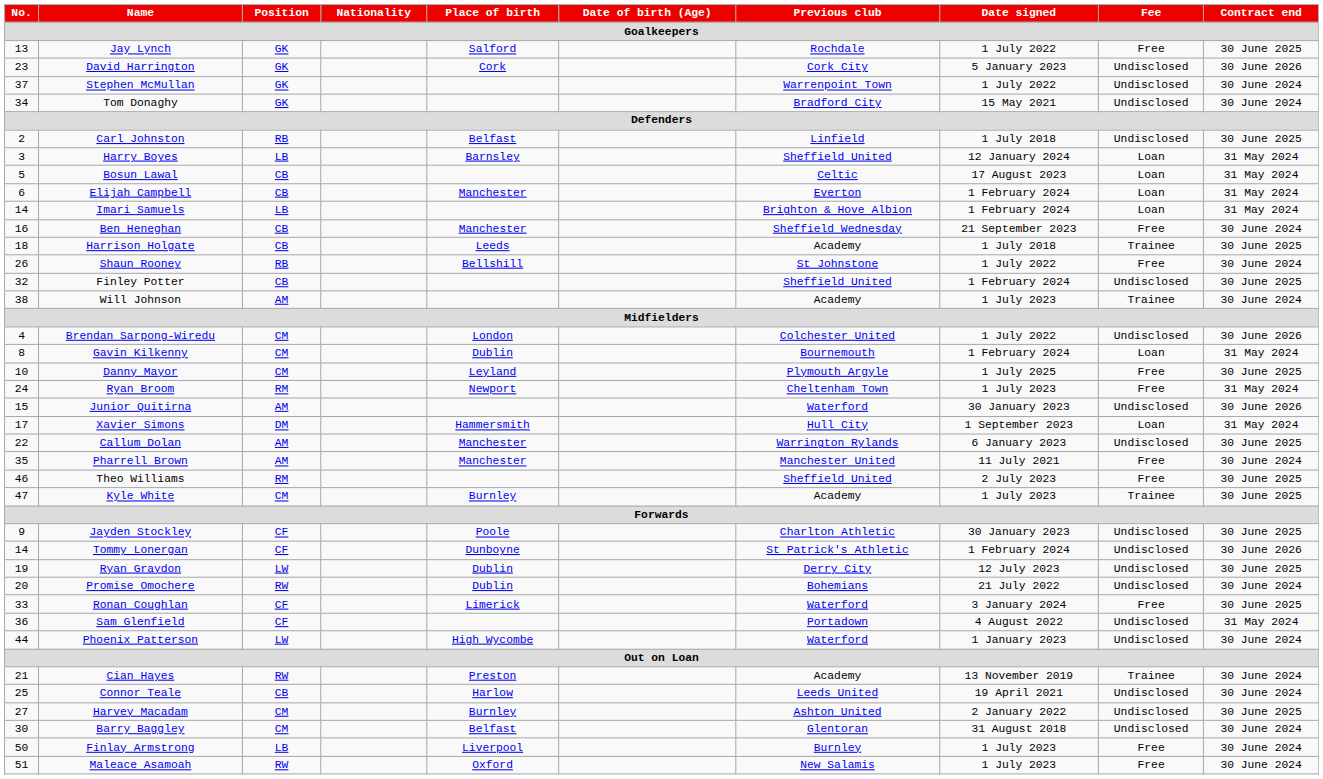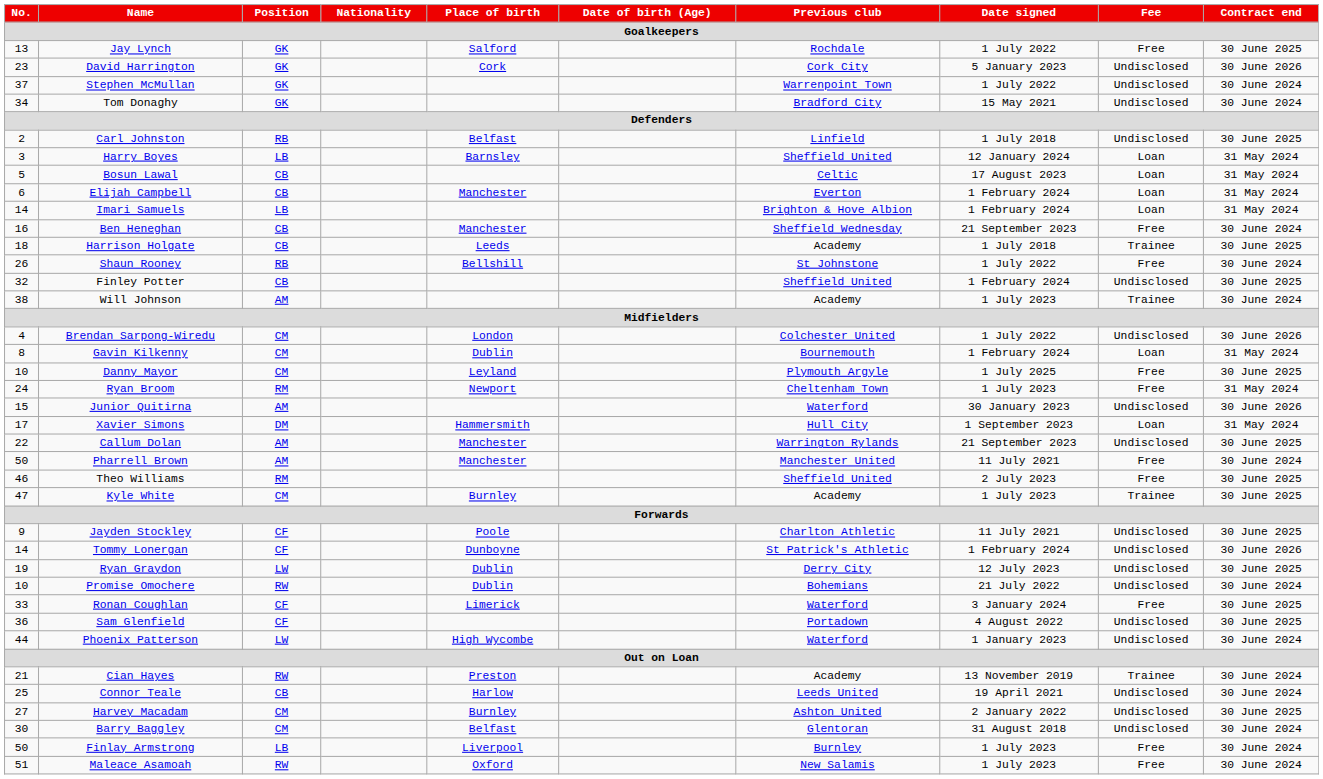(1019, 443) 6 January 2023 -> (1019, 443) 21 September 2023
(22, 461) 35 -> (22, 461) 50
(1019, 532) 30 January 2023 -> (1019, 532) 11 July 2021
(22, 586) 20 -> (22, 586) 10
(1261, 622) 31 May 2024 -> (1261, 622) 30 June 2025
